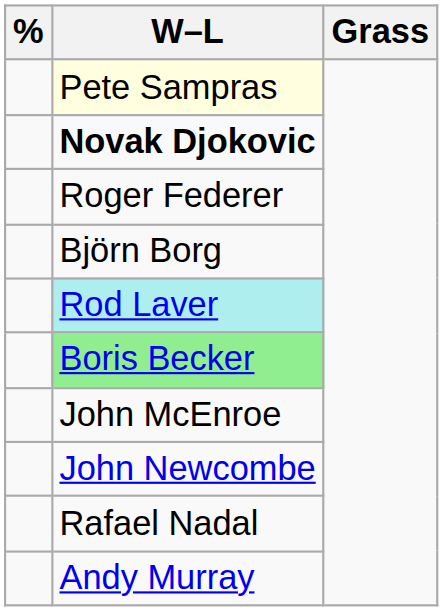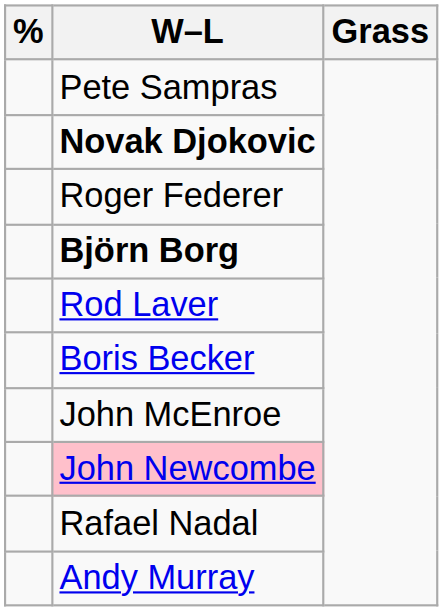(168, 86) lightyellow background -> (168, 86) no background
(141, 250) normal -> (149, 250) bold
(139, 304) paleturquoise background -> (139, 304) no background
(157, 359) lightgreen background -> (157, 359) no background
(188, 468) no background -> (188, 468) pink background
